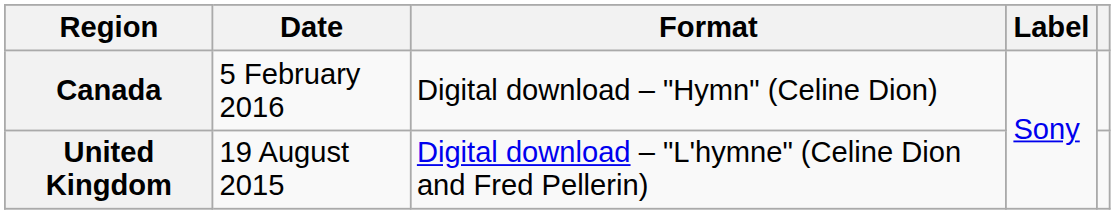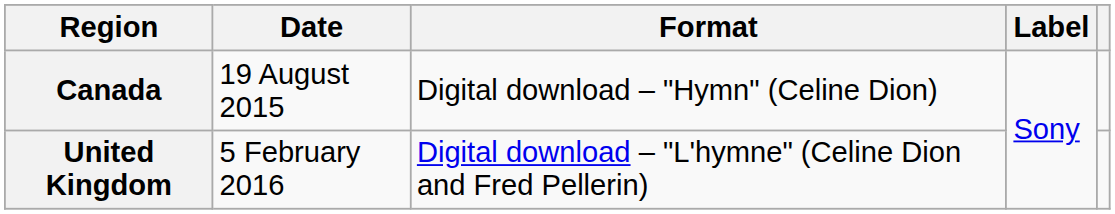(290, 90) 5 February 2016 -> (284, 90) 19 August 2015
(284, 169) 19 August 2015 -> (290, 169) 5 February 2016
